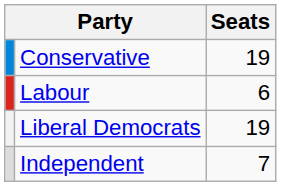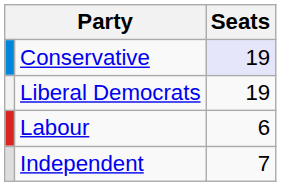(258, 57) no background -> (258, 57) lavender background
rows swapped: (55, 92) <-> (110, 127)
